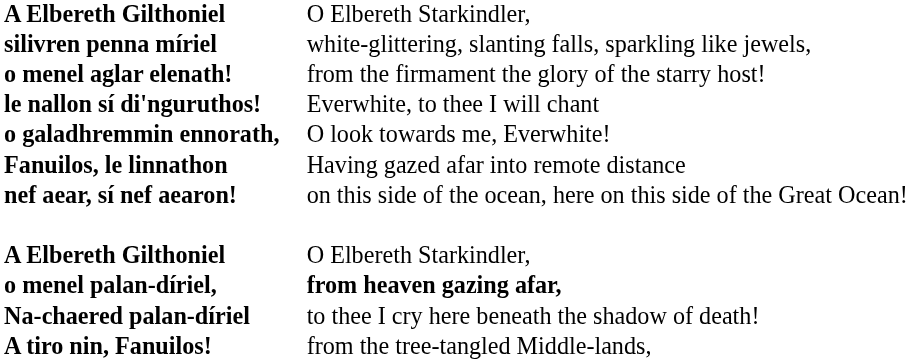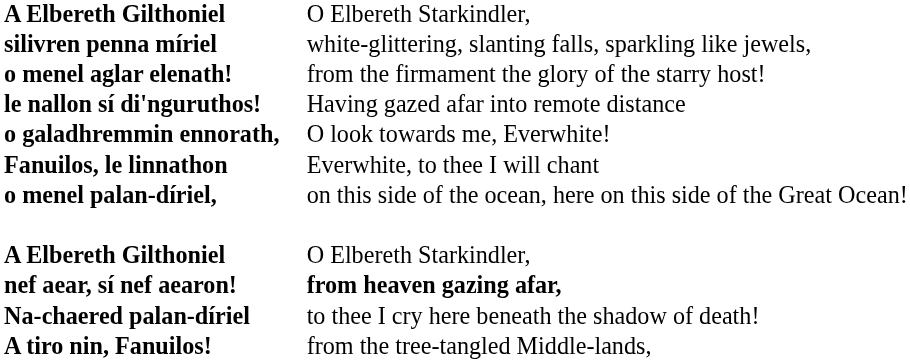(453, 104) Everwhite, to thee I will chant -> (496, 104) Having gazed afar into remote distance
(496, 164) Having gazed afar into remote distance -> (453, 164) Everwhite, to thee I will chant
(120, 195) nef aear, sí nef aearon! -> (110, 195) o menel palan-díriel,
(110, 285) o menel palan-díriel, -> (120, 285) nef aear, sí nef aearon!
